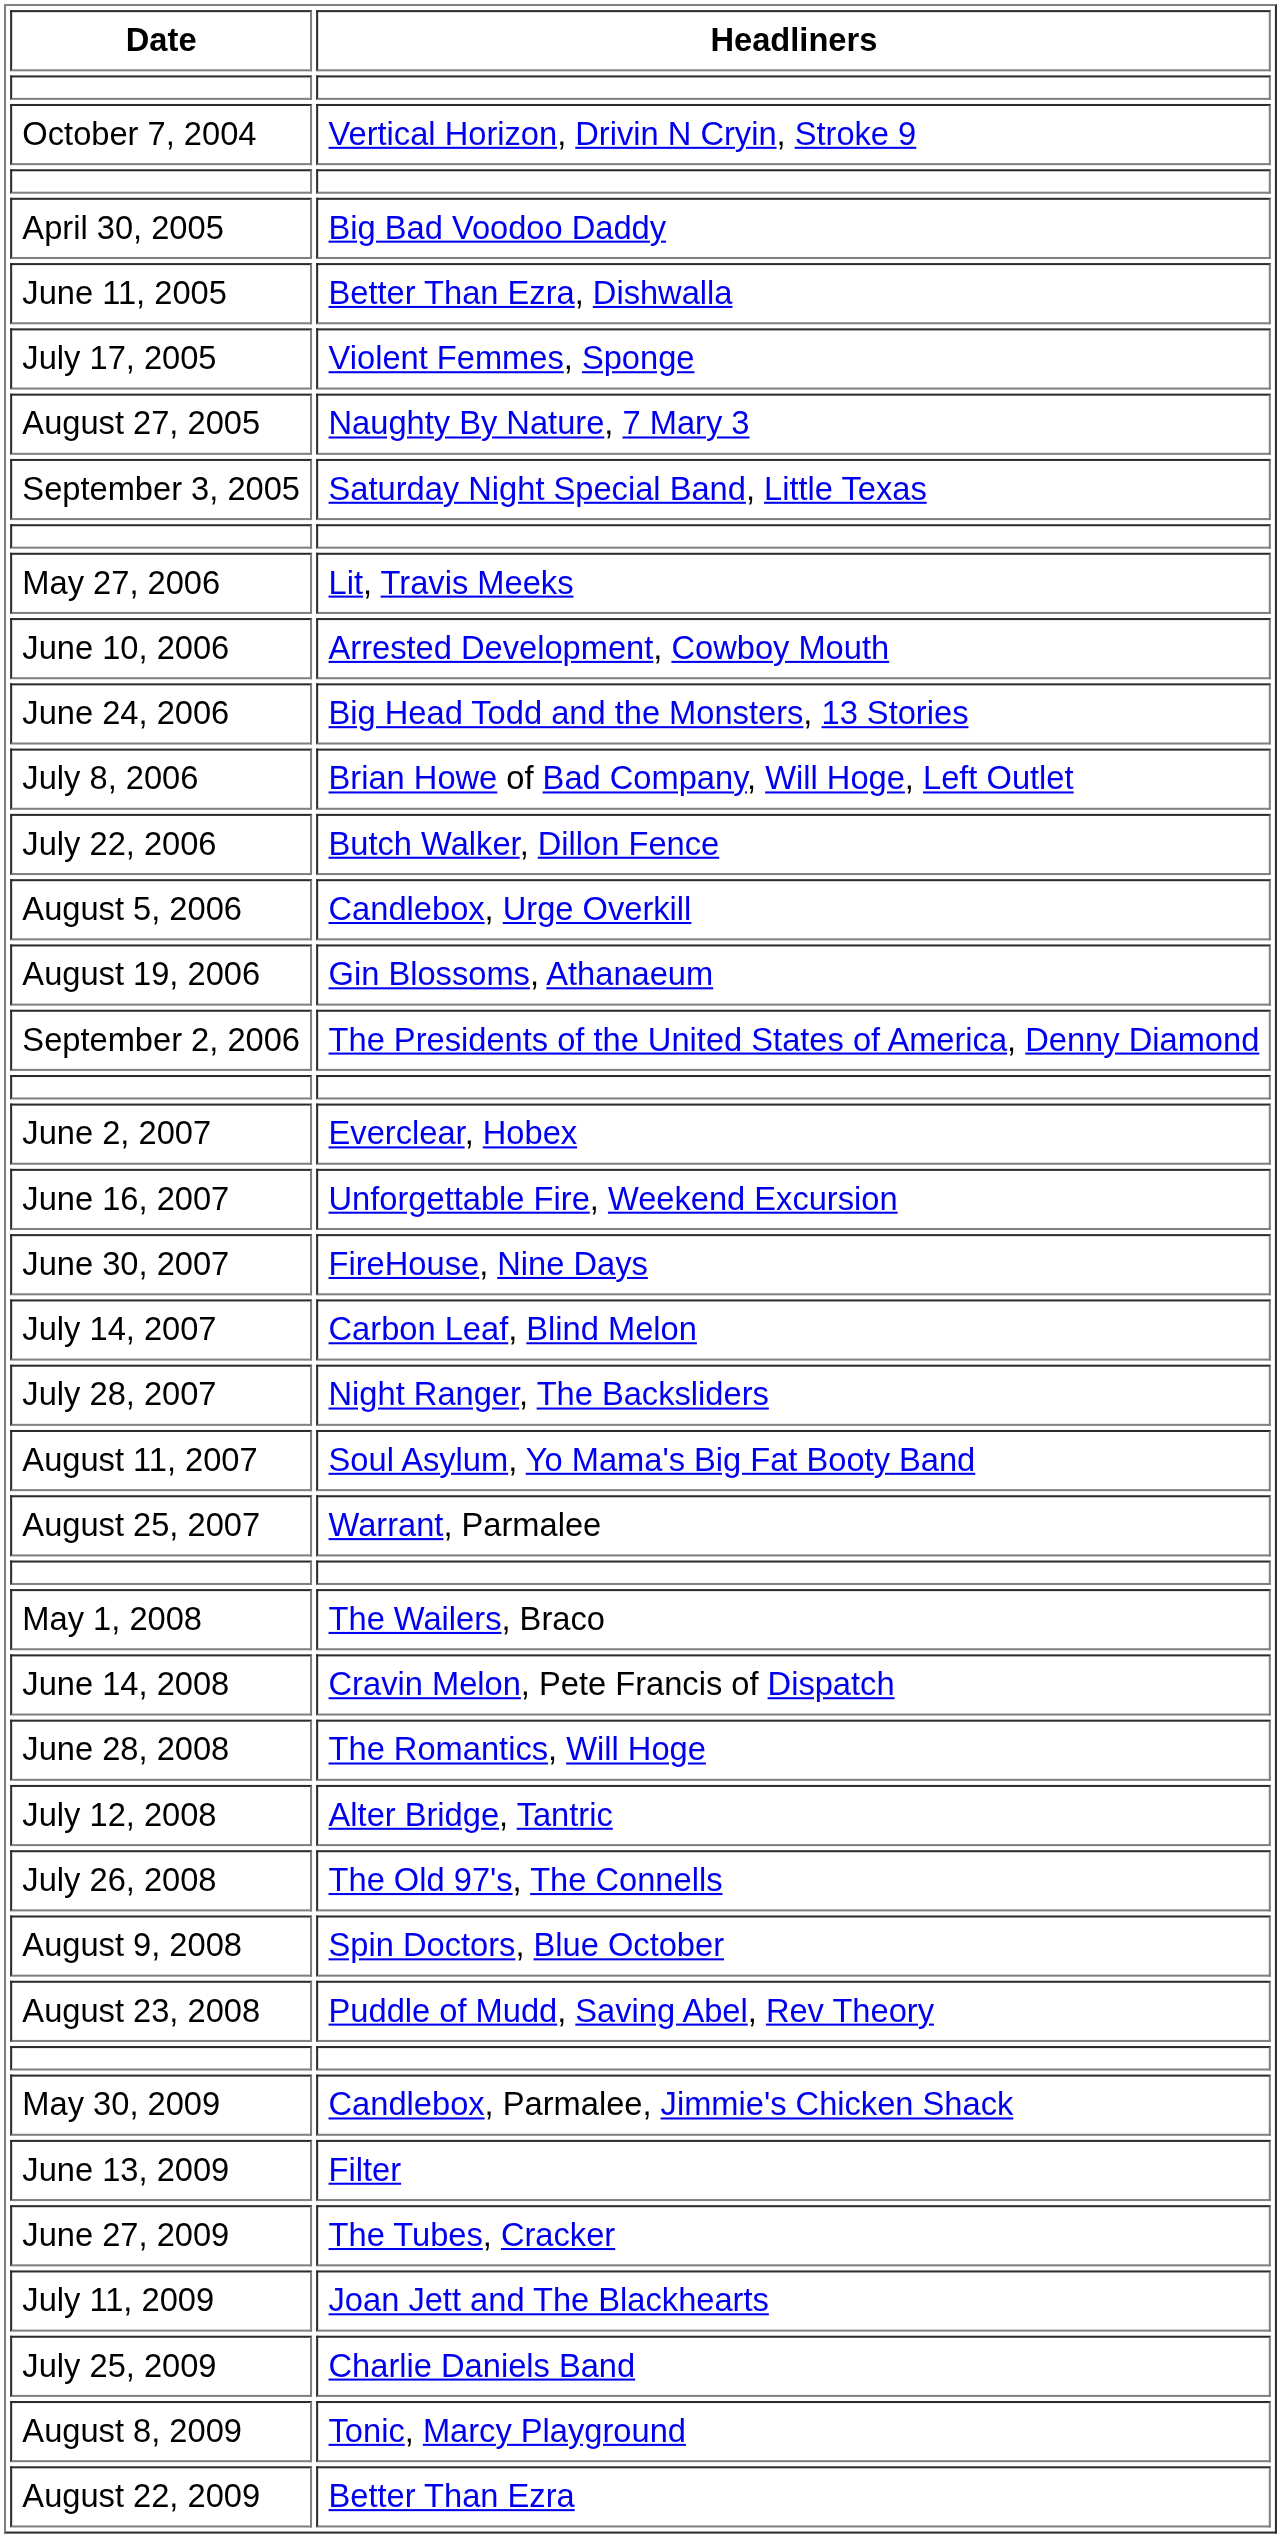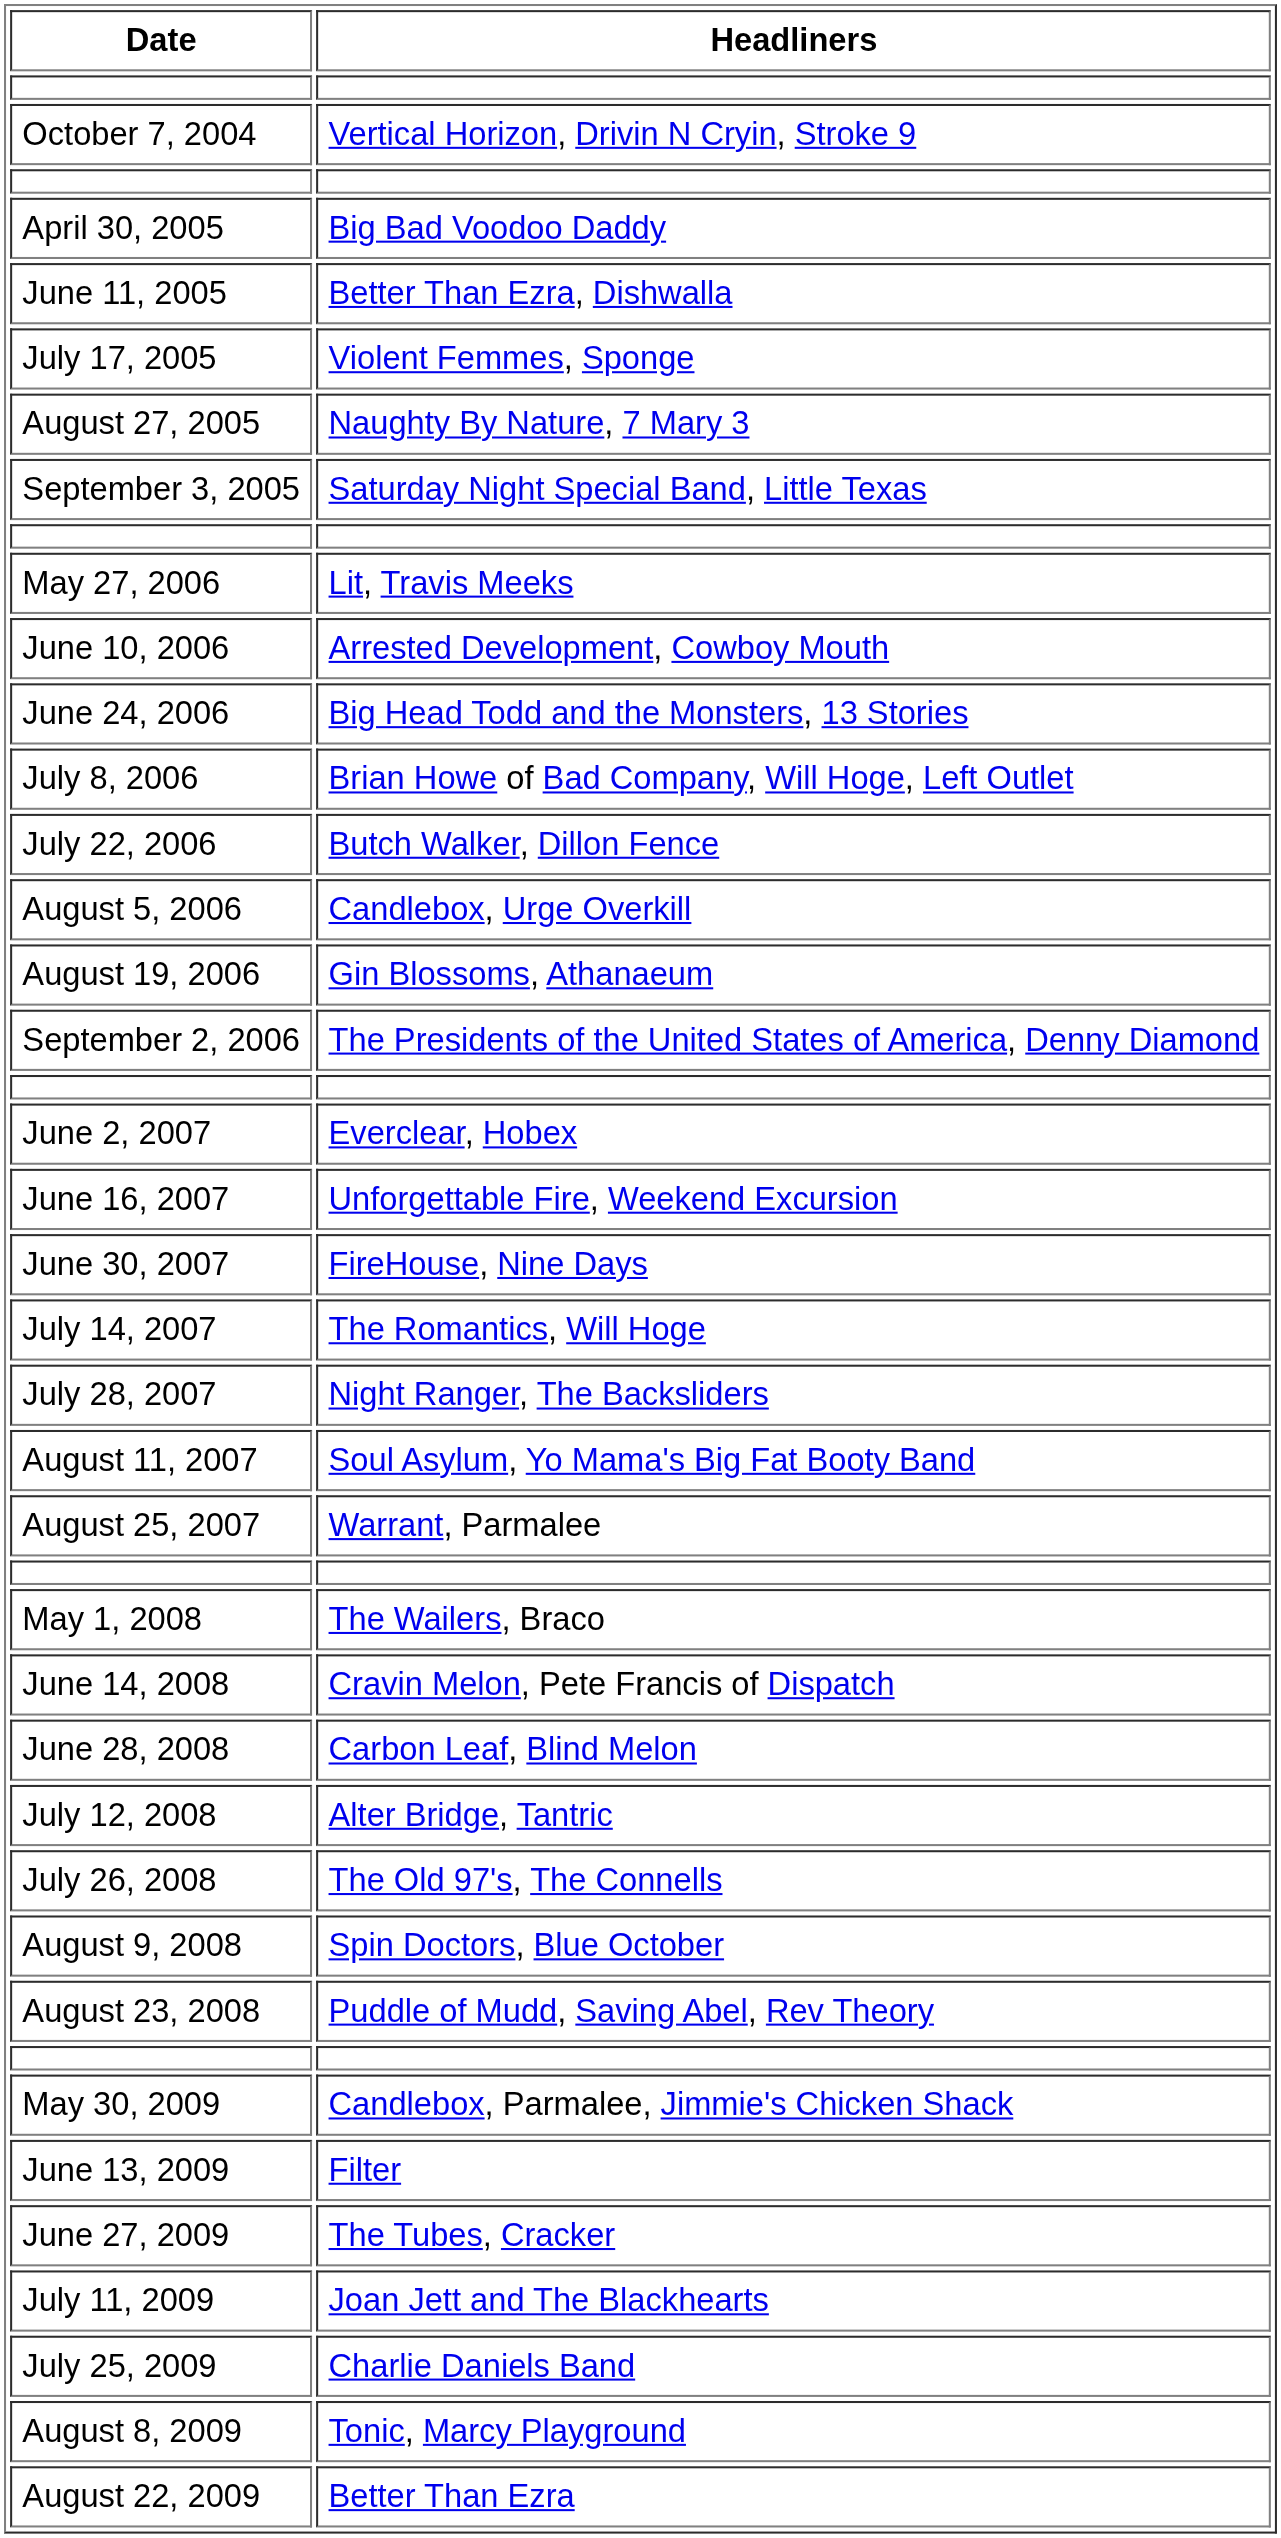(513, 1329) Carbon Leaf, Blind Melon -> (517, 1329) The Romantics, Will Hoge
(517, 1749) The Romantics, Will Hoge -> (513, 1749) Carbon Leaf, Blind Melon
